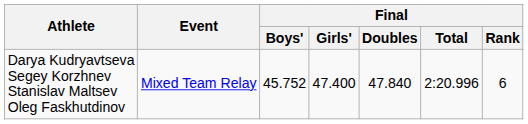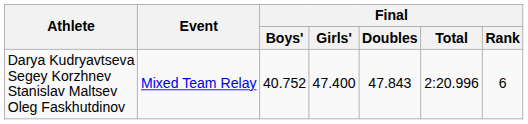(285, 84) 45.752 -> (285, 84) 40.752
(390, 84) 47.840 -> (390, 84) 47.843
